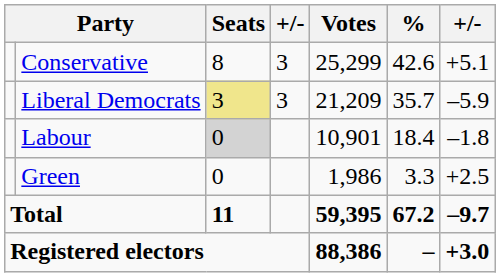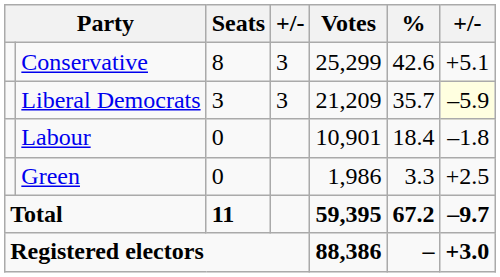(218, 99) khaki background -> (218, 99) no background
(468, 99) no background -> (468, 99) lightyellow background
(218, 137) lightgrey background -> (218, 137) no background
